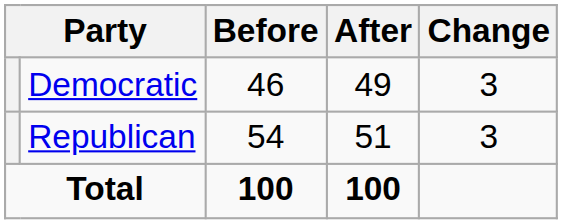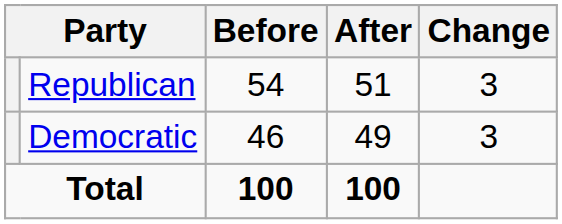rows swapped: (112, 137) <-> (113, 84)
